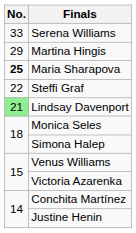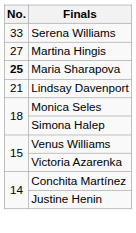(16, 51) 29 -> (16, 51) 27
- row: (57, 88)
(16, 107) lightgreen background -> (16, 88) no background
